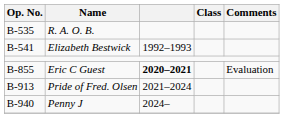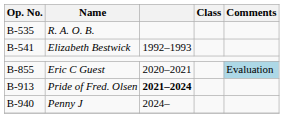(167, 69) bold -> (167, 69) normal
(250, 69) no background -> (250, 69) lightblue background
(167, 87) normal -> (167, 87) bold
